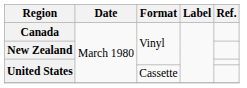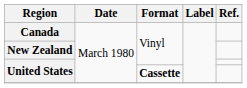(158, 73) normal -> (160, 73) bold
